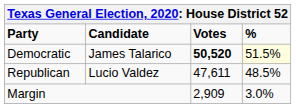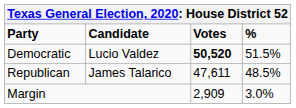(130, 53) James Talarico -> (124, 53) Lucio Valdez
(263, 53) lightyellow background -> (263, 53) no background
(124, 73) Lucio Valdez -> (130, 73) James Talarico
